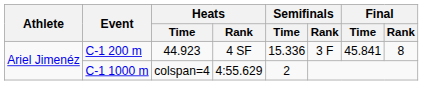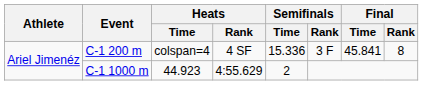(182, 52) 44.923 -> (182, 52) colspan=4
(182, 71) colspan=4 -> (182, 71) 44.923
